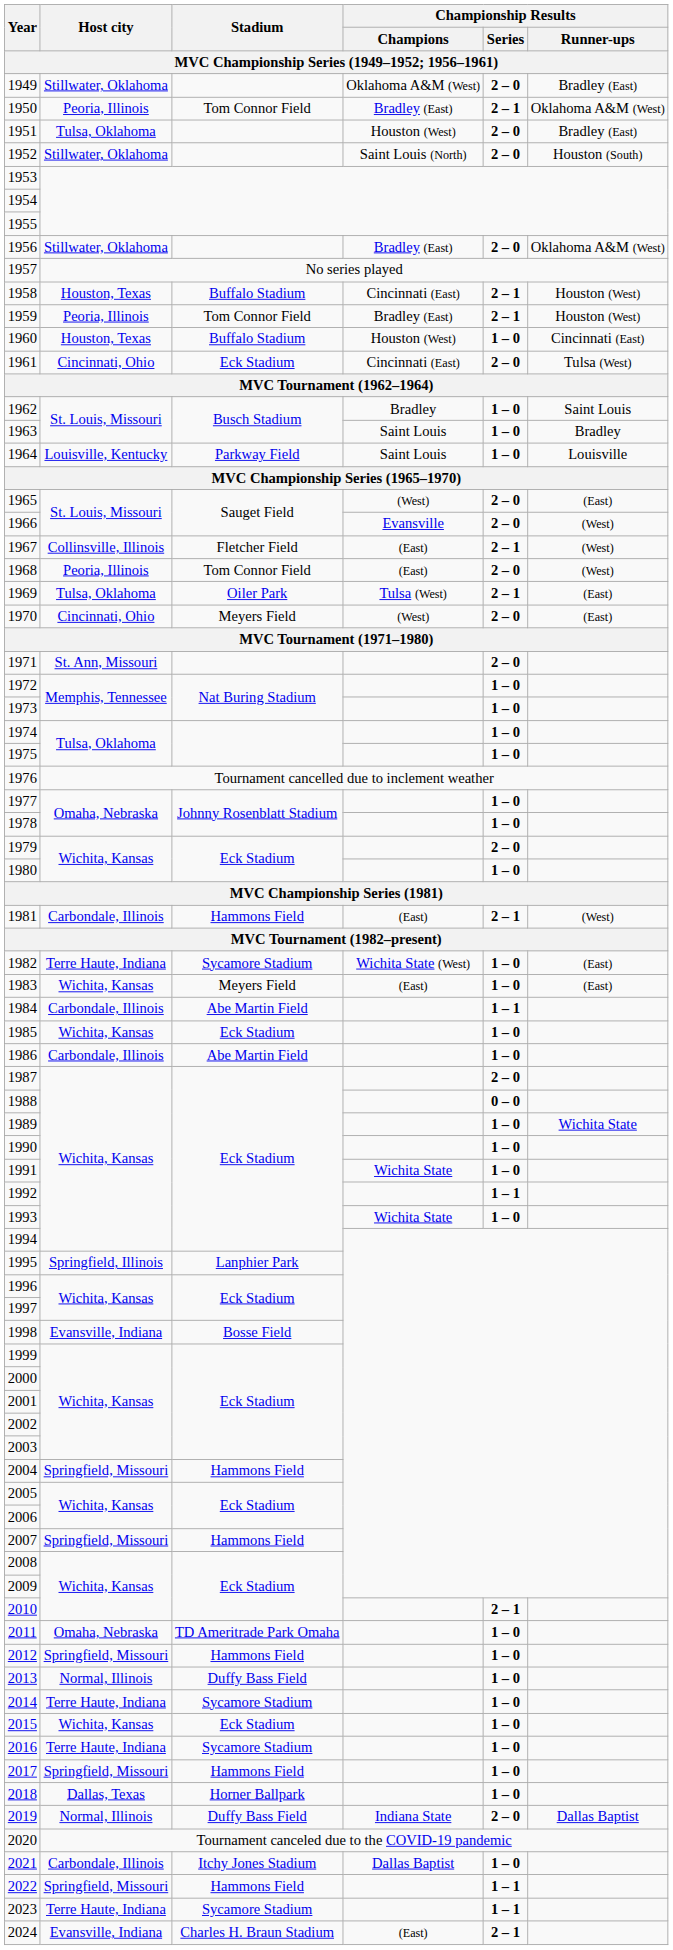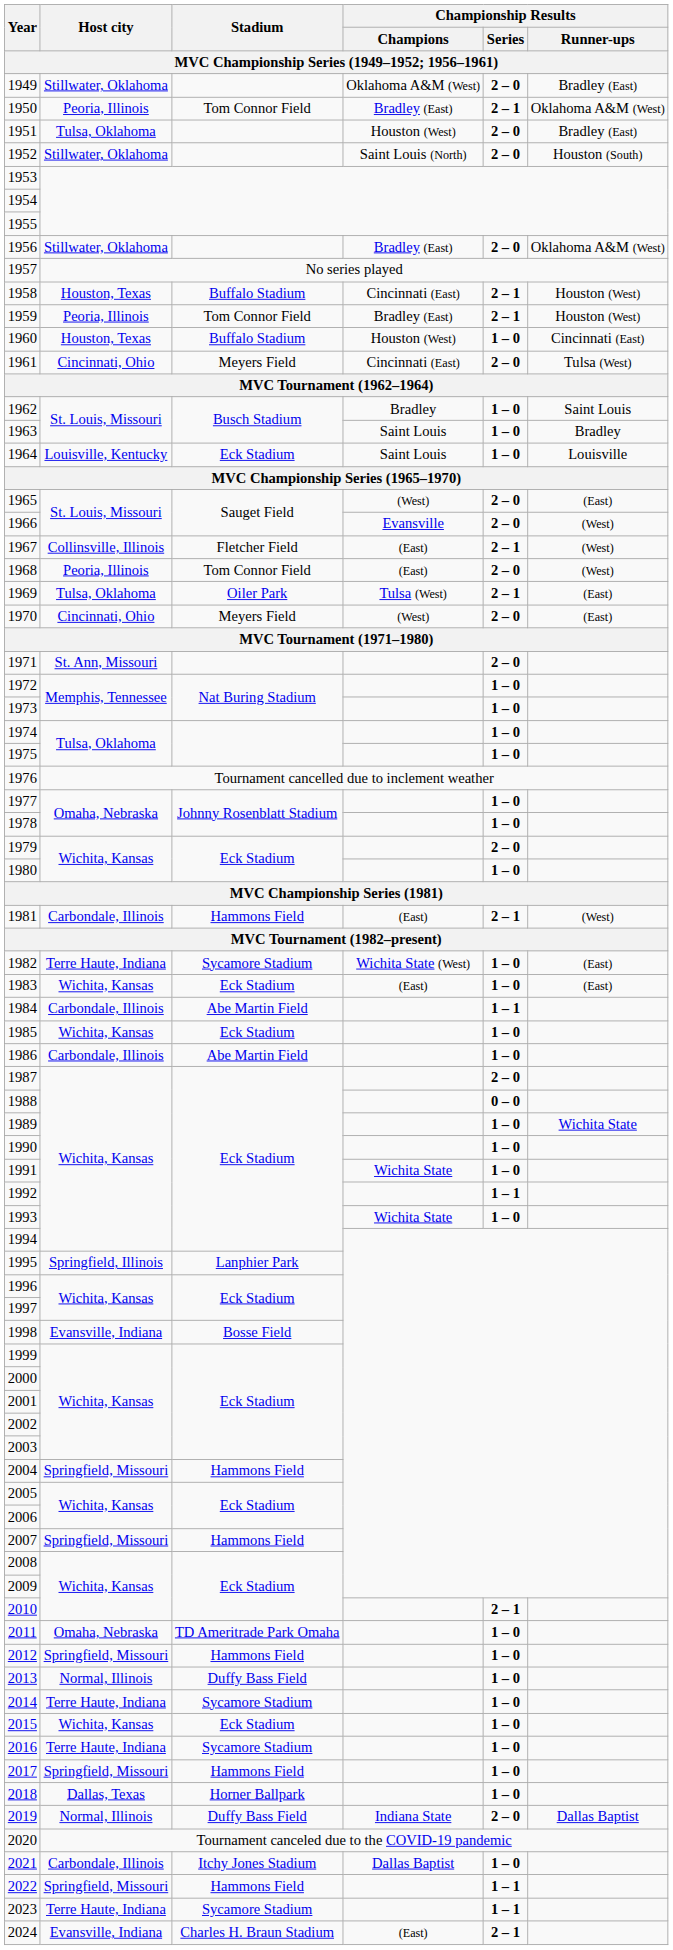(257, 362) Eck Stadium -> (257, 362) Meyers Field
(257, 454) Parkway Field -> (257, 454) Eck Stadium
(257, 985) Meyers Field -> (257, 985) Eck Stadium
